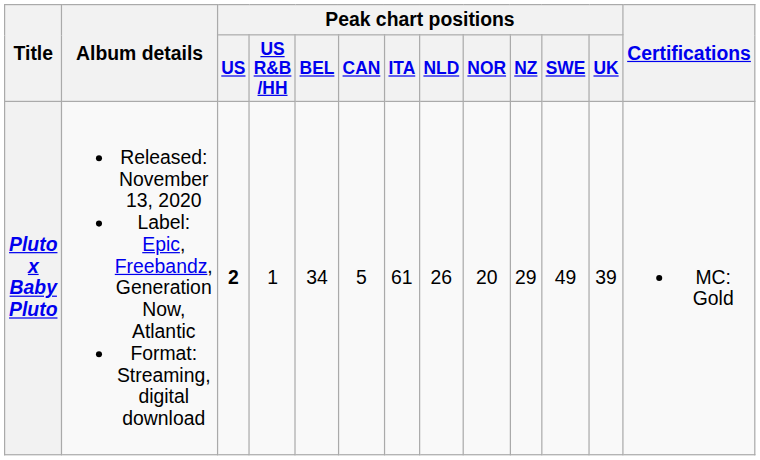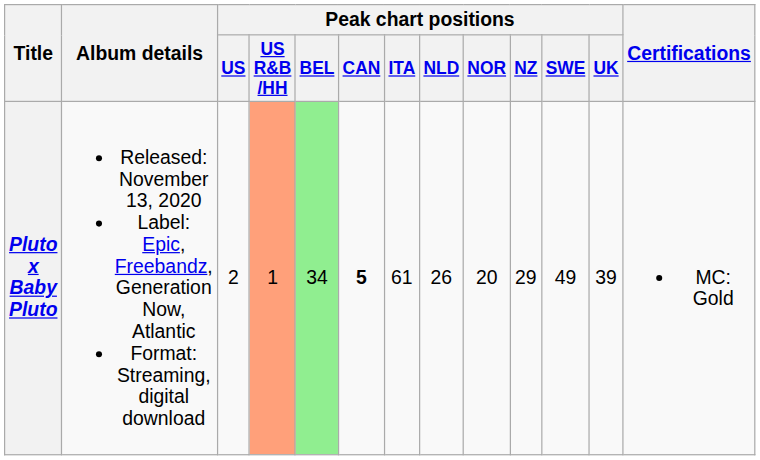(233, 277) bold -> (233, 277) normal
(273, 277) no background -> (273, 277) lightsalmon background
(317, 277) no background -> (317, 277) lightgreen background
(361, 277) normal -> (361, 277) bold
